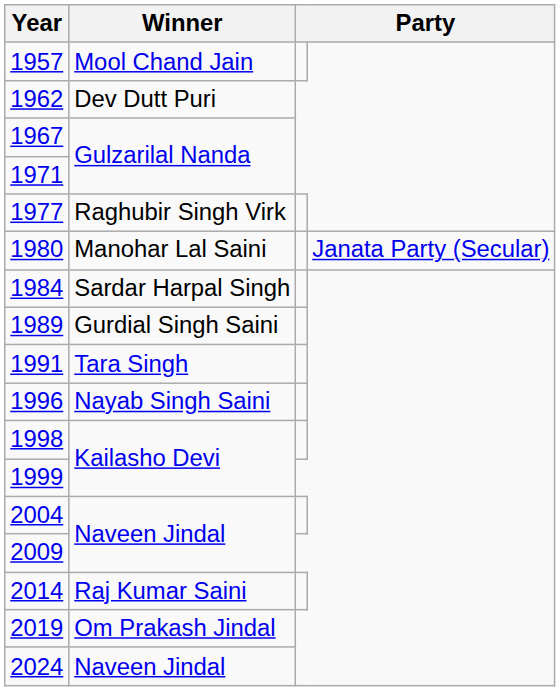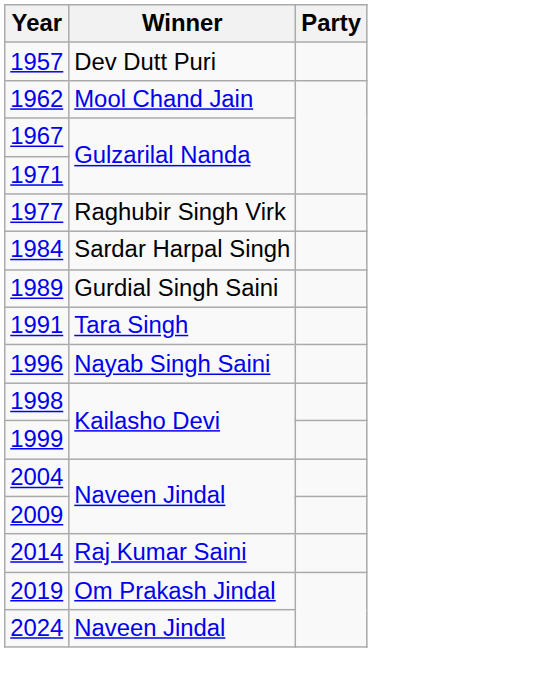(164, 61) Mool Chand Jain -> (145, 61) Dev Dutt Puri
(145, 99) Dev Dutt Puri -> (164, 99) Mool Chand Jain
- row: (37, 250)
